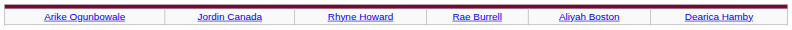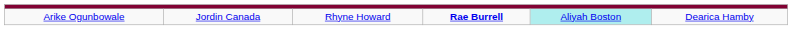(477, 16) normal -> (477, 16) bold
(589, 16) no background -> (591, 16) paleturquoise background
